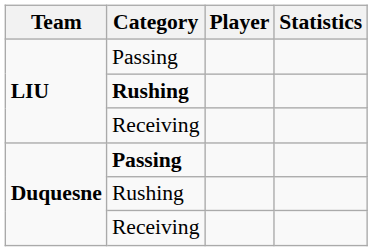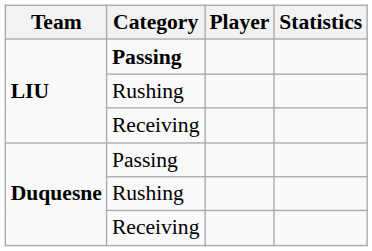(145, 56) normal -> (147, 56) bold
(150, 90) bold -> (148, 90) normal
(147, 159) bold -> (145, 159) normal
